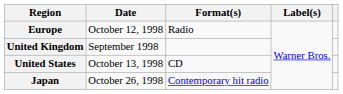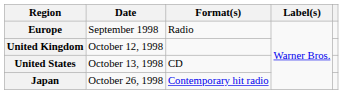(126, 30) October 12, 1998 -> (123, 30) September 1998
(123, 47) September 1998 -> (126, 47) October 12, 1998
